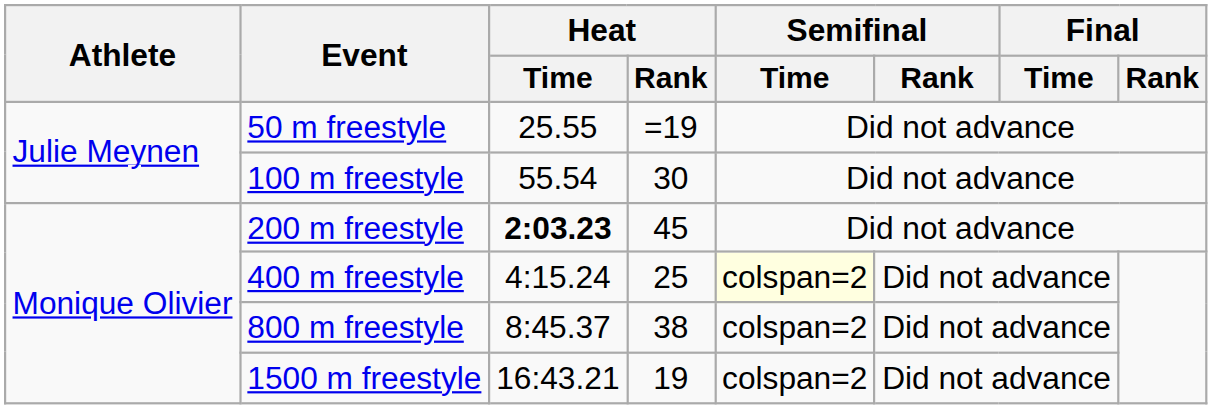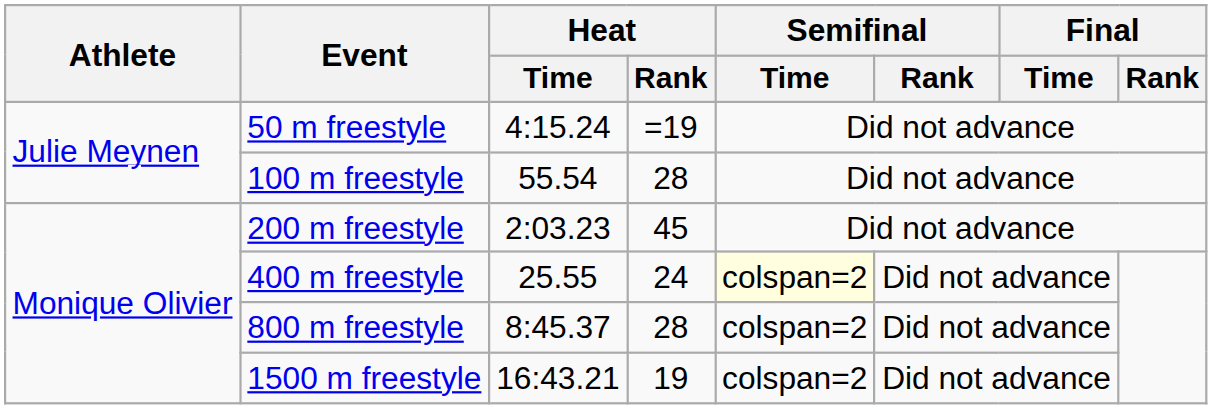(558, 128) 25.55 -> (558, 128) 4:15.24
(671, 178) 30 -> (671, 178) 28
(558, 228) bold -> (558, 228) normal
(558, 278) 4:15.24 -> (558, 278) 25.55
(671, 278) 25 -> (671, 278) 24
(671, 328) 38 -> (671, 328) 28
